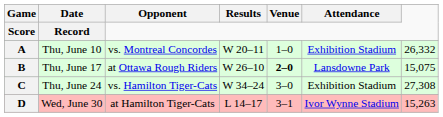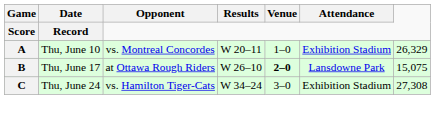(420, 49) 26,332 -> (412, 49) 26,329
- row: (21, 103)
